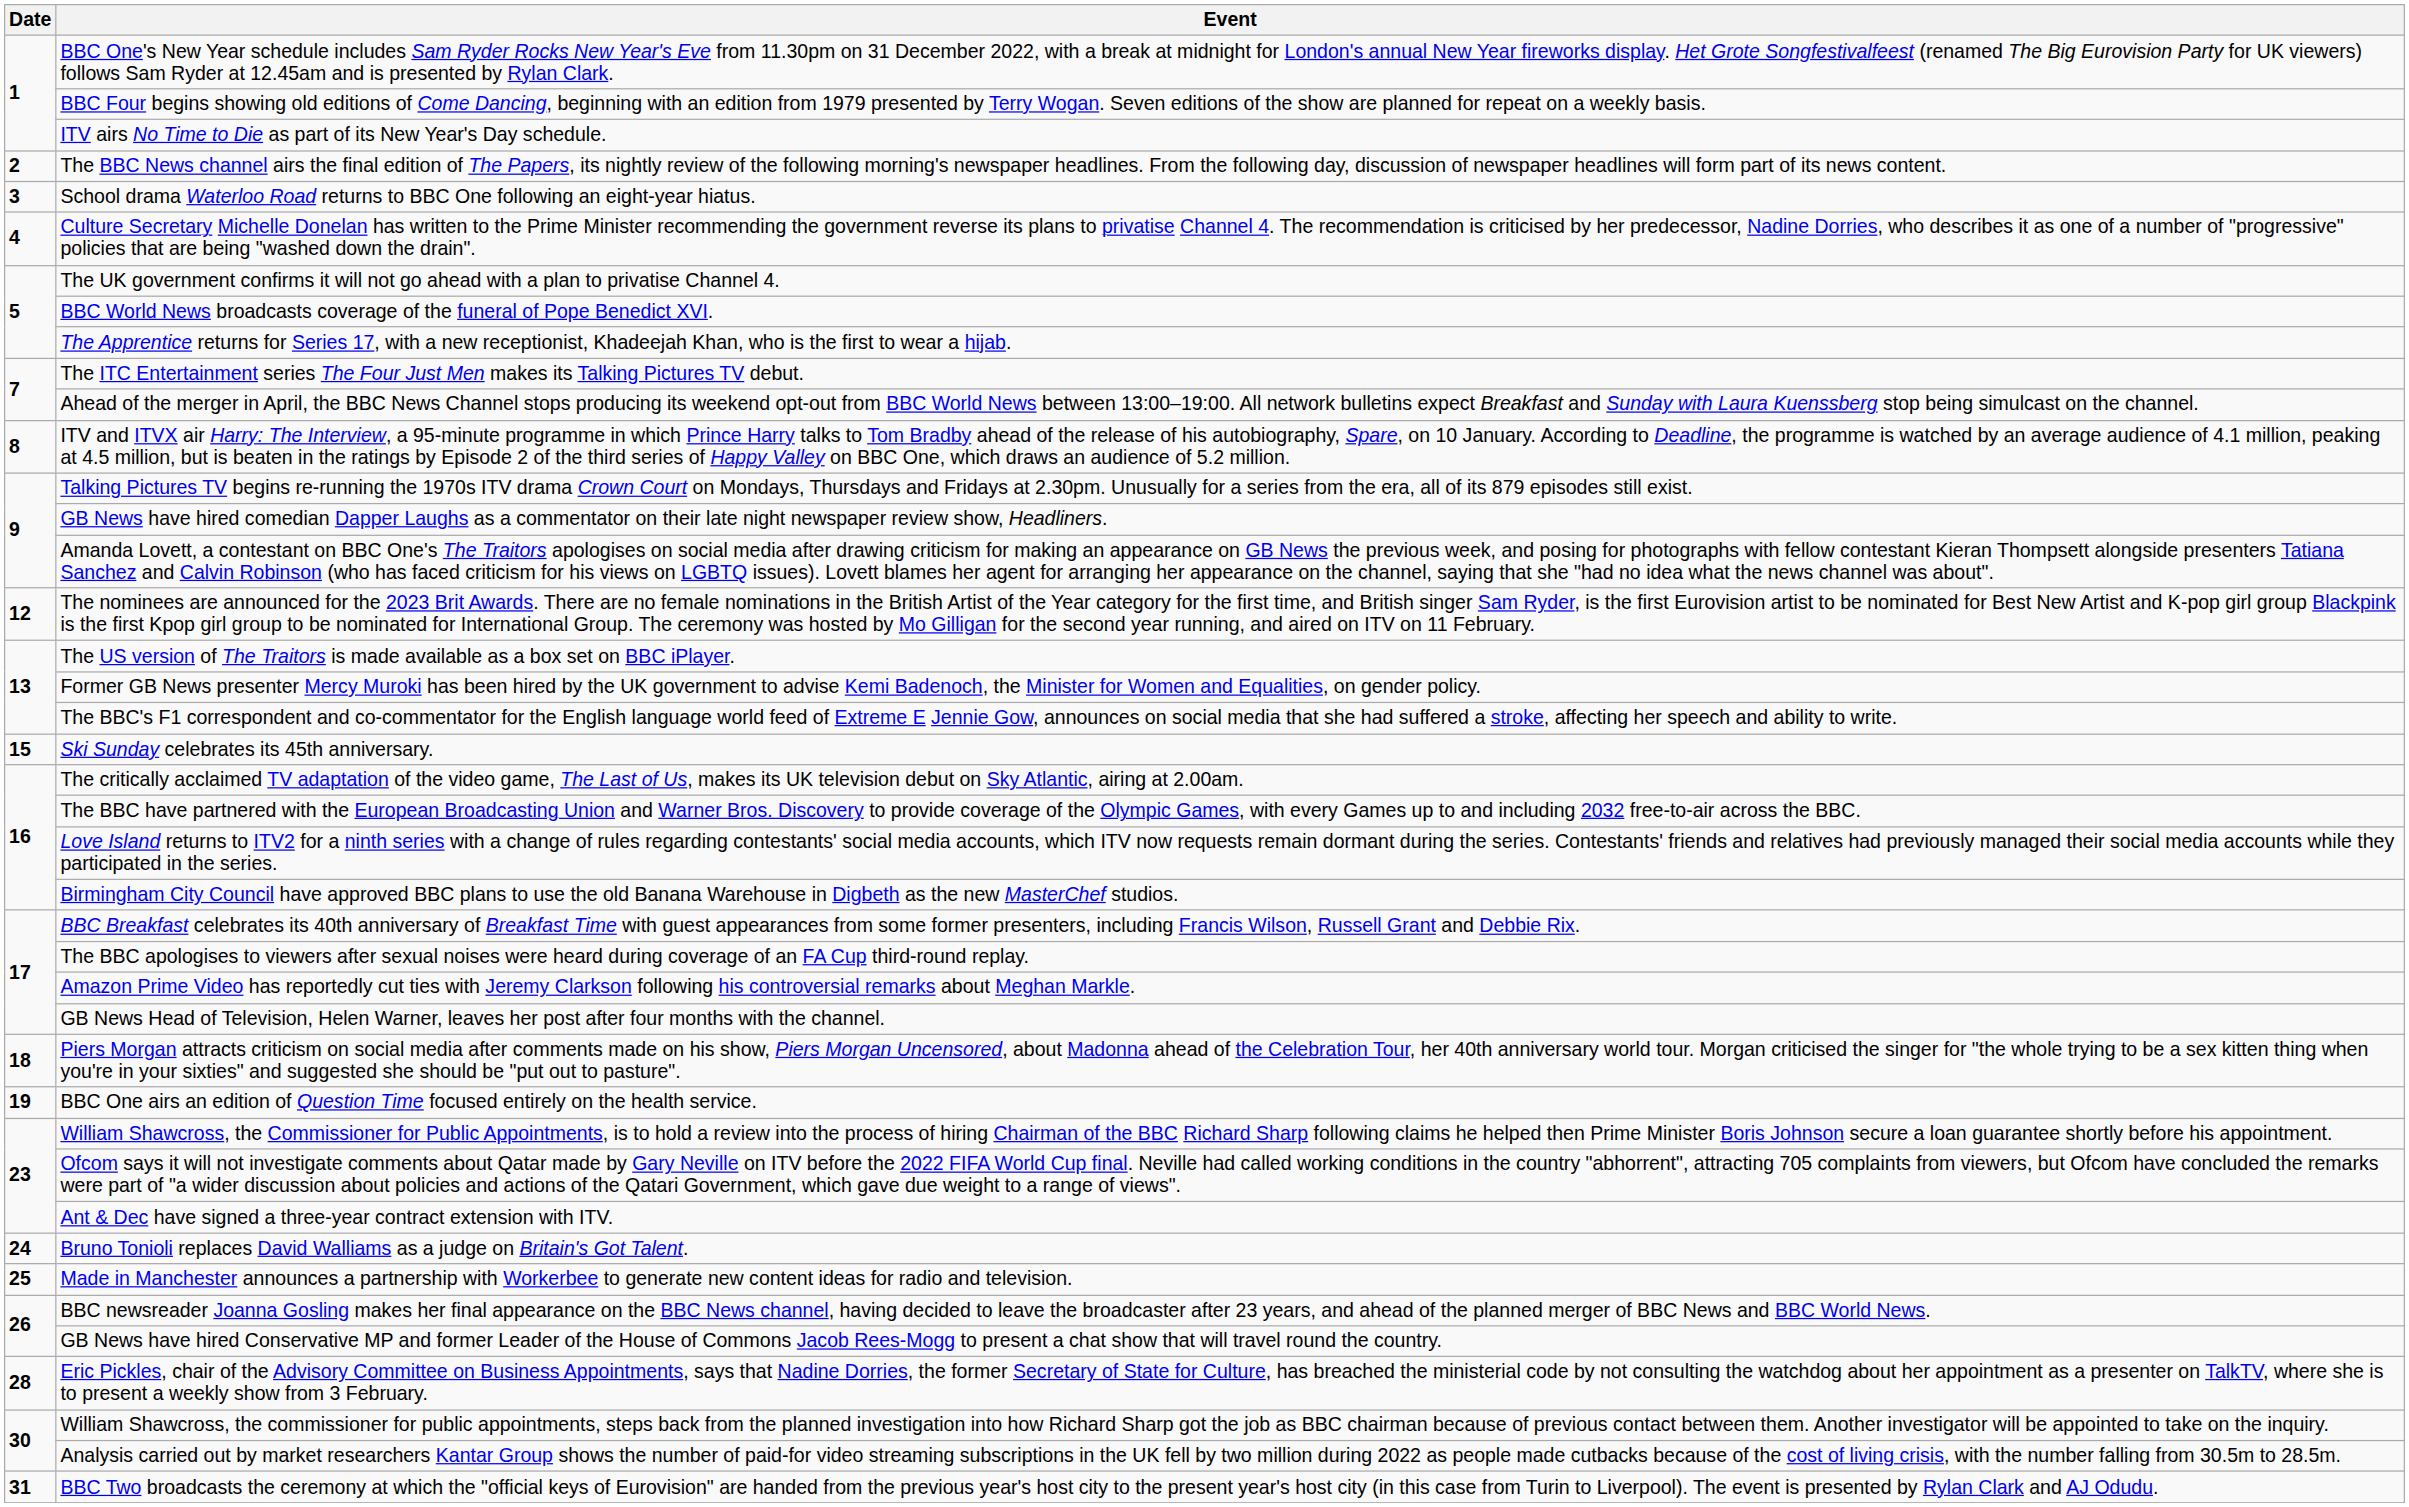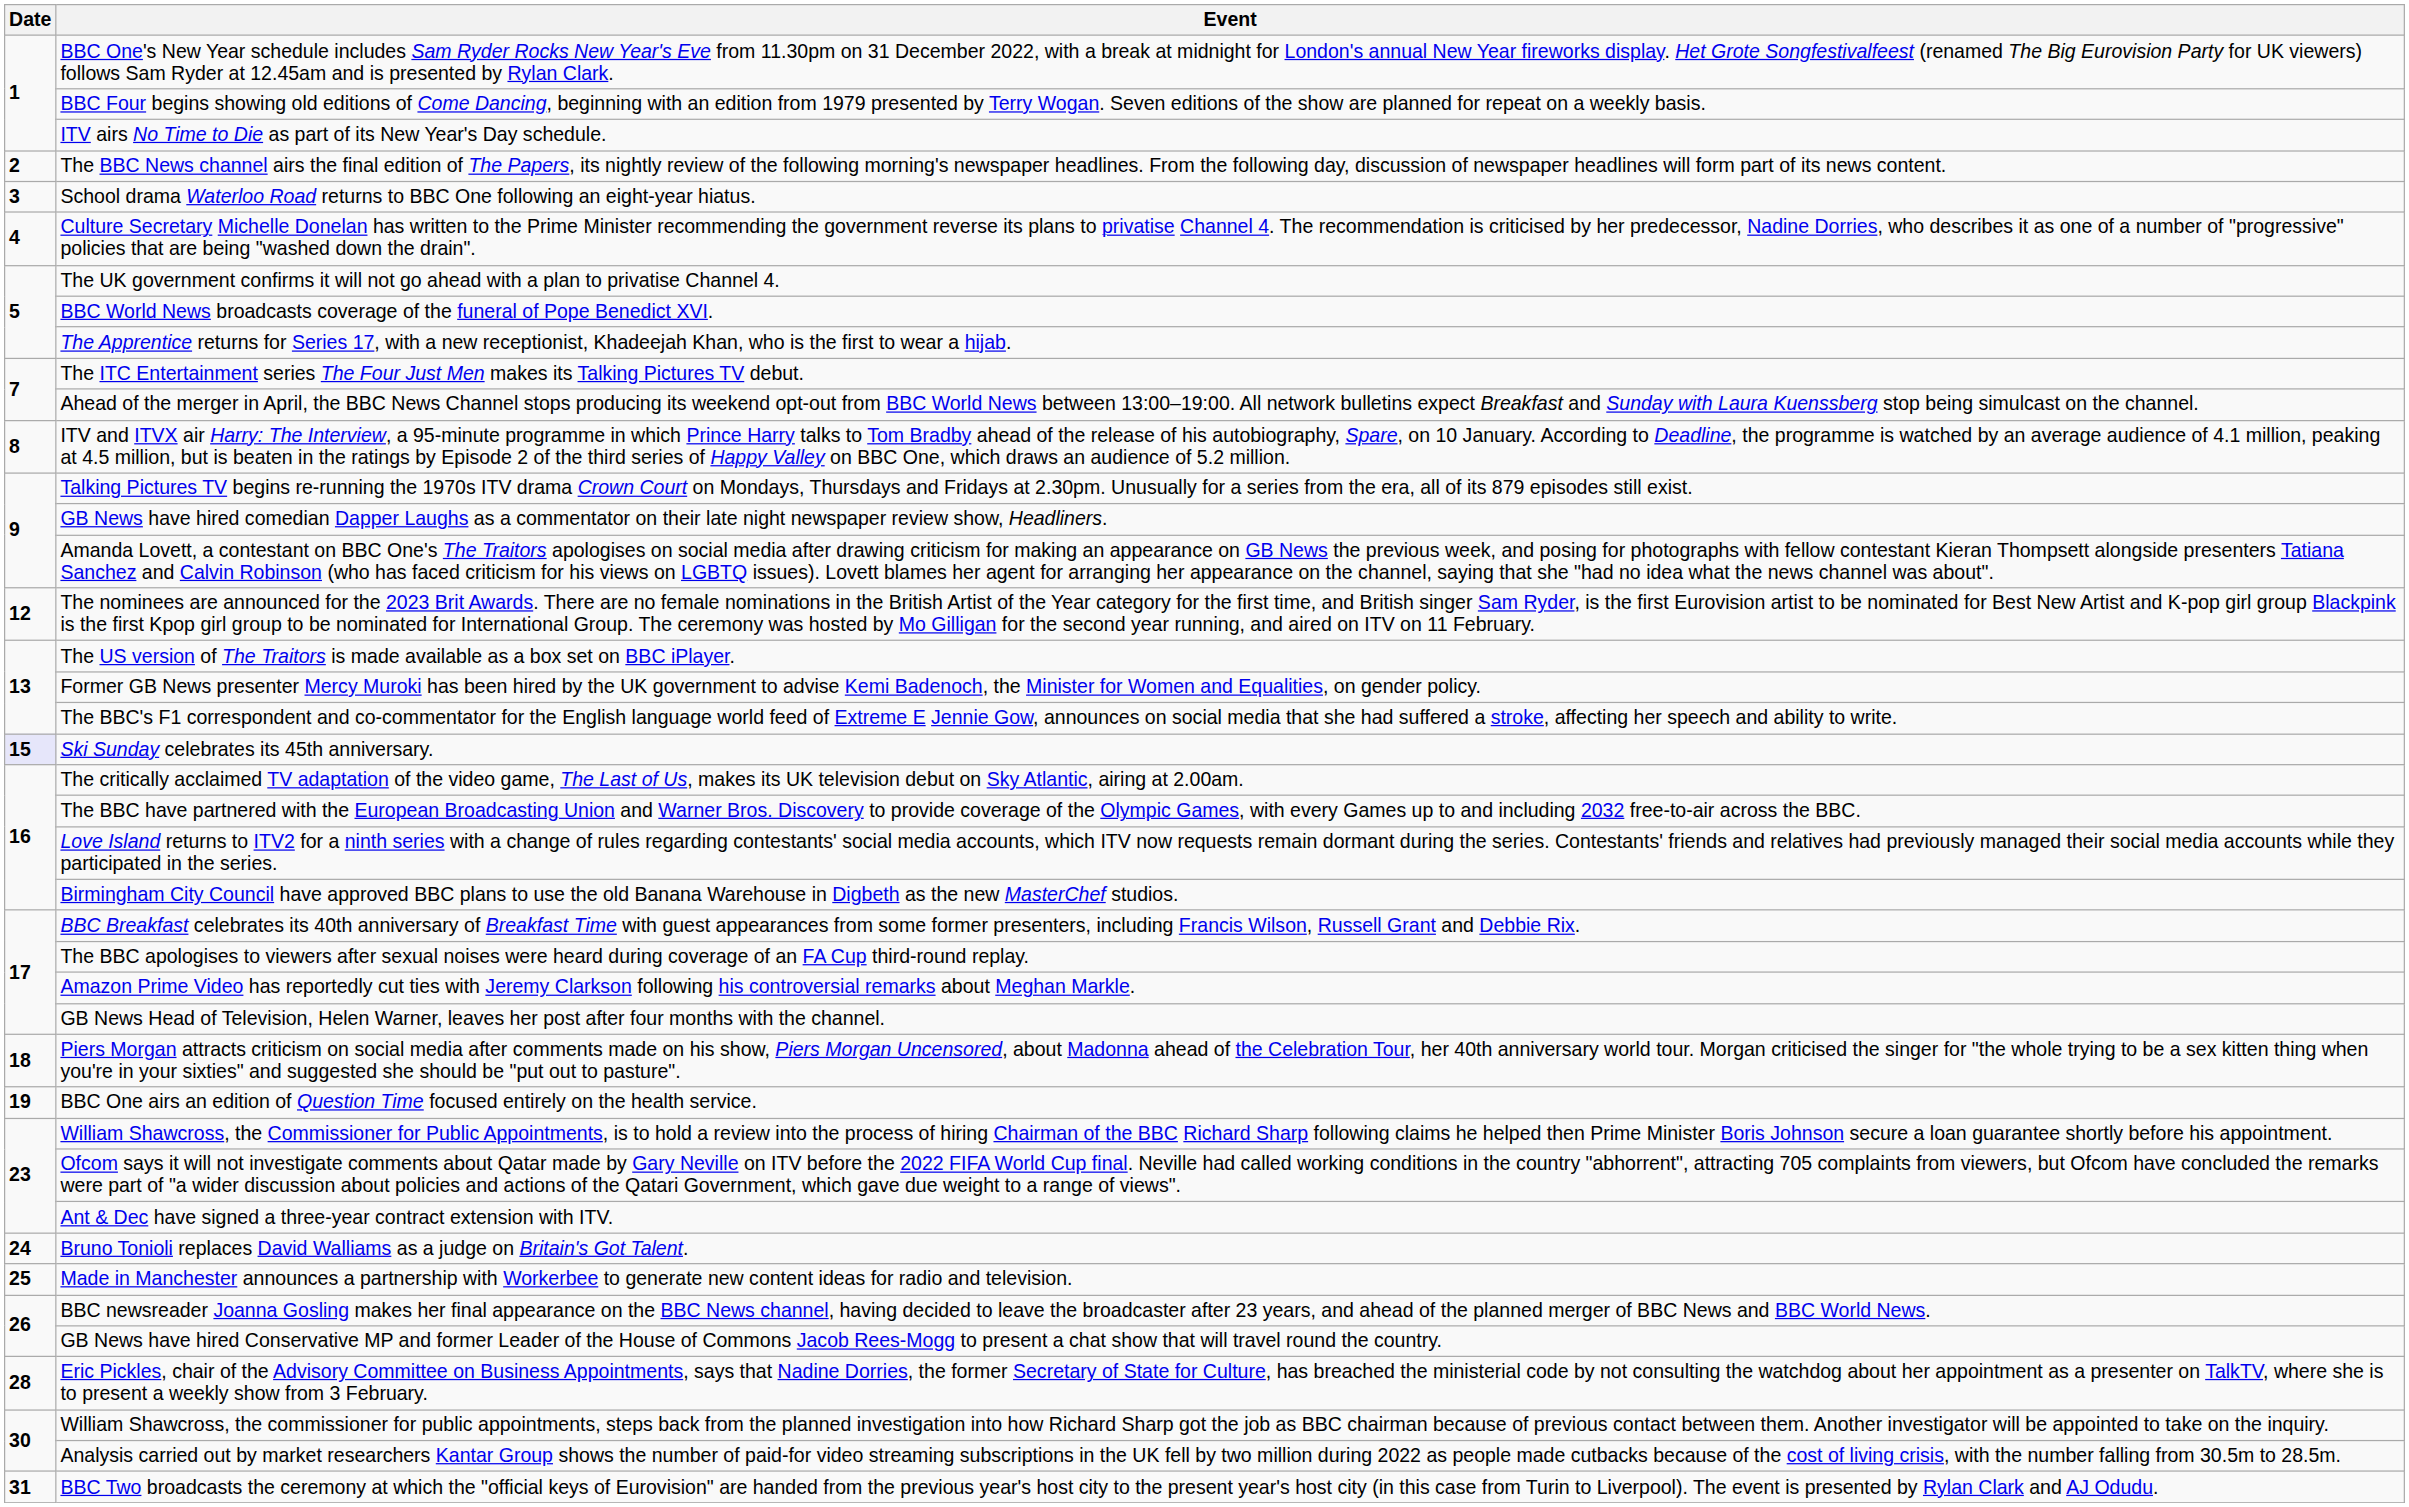(20, 748) no background -> (20, 748) lavender background
